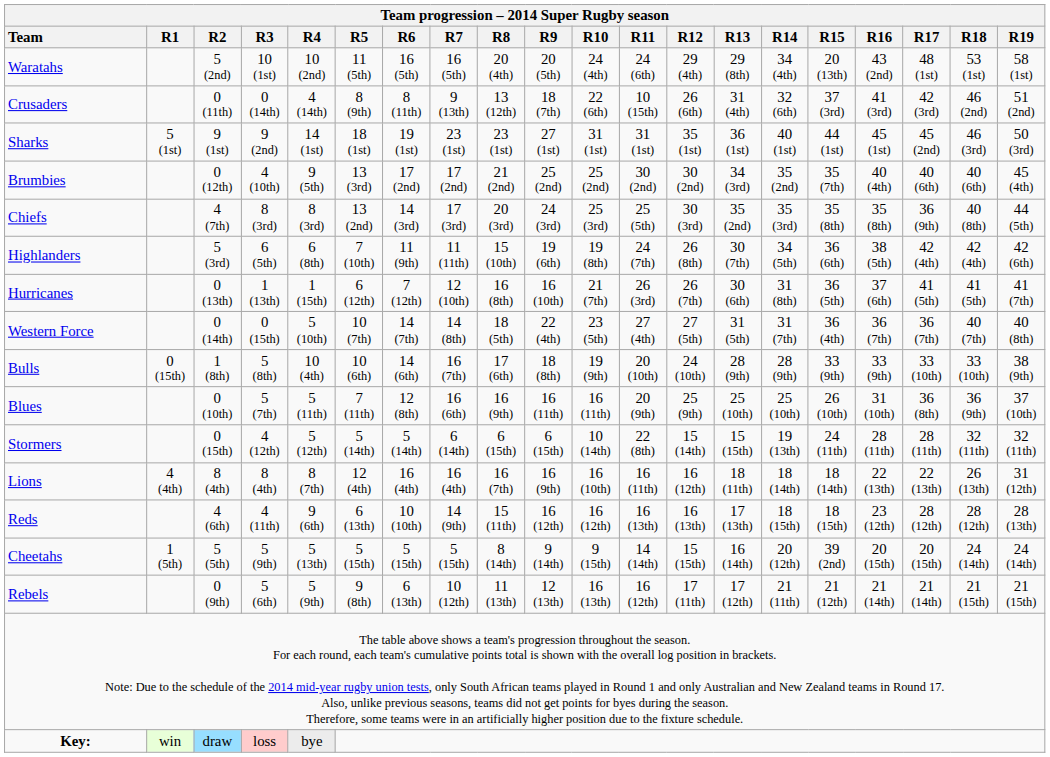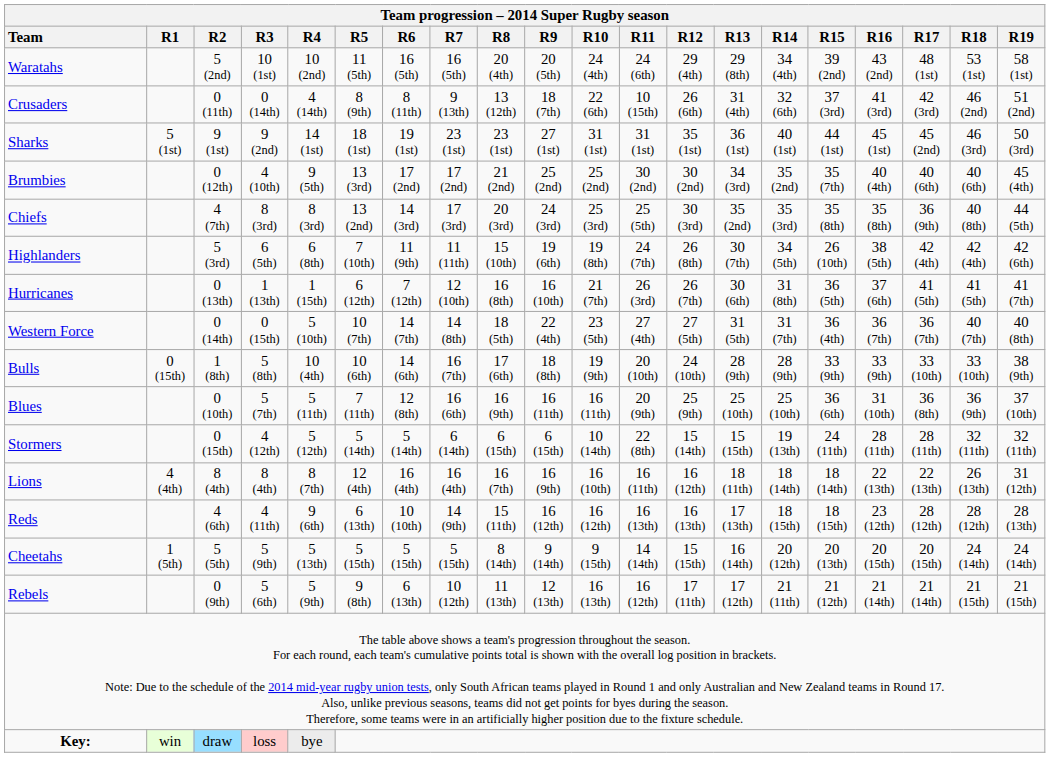(832, 67) 20 (13th) -> (832, 67) 39 (2nd)
(832, 255) 36 (6th) -> (832, 255) 26 (10th)
(832, 406) 26 (10th) -> (832, 406) 36 (6th)
(832, 556) 39 (2nd) -> (832, 556) 20 (13th)
